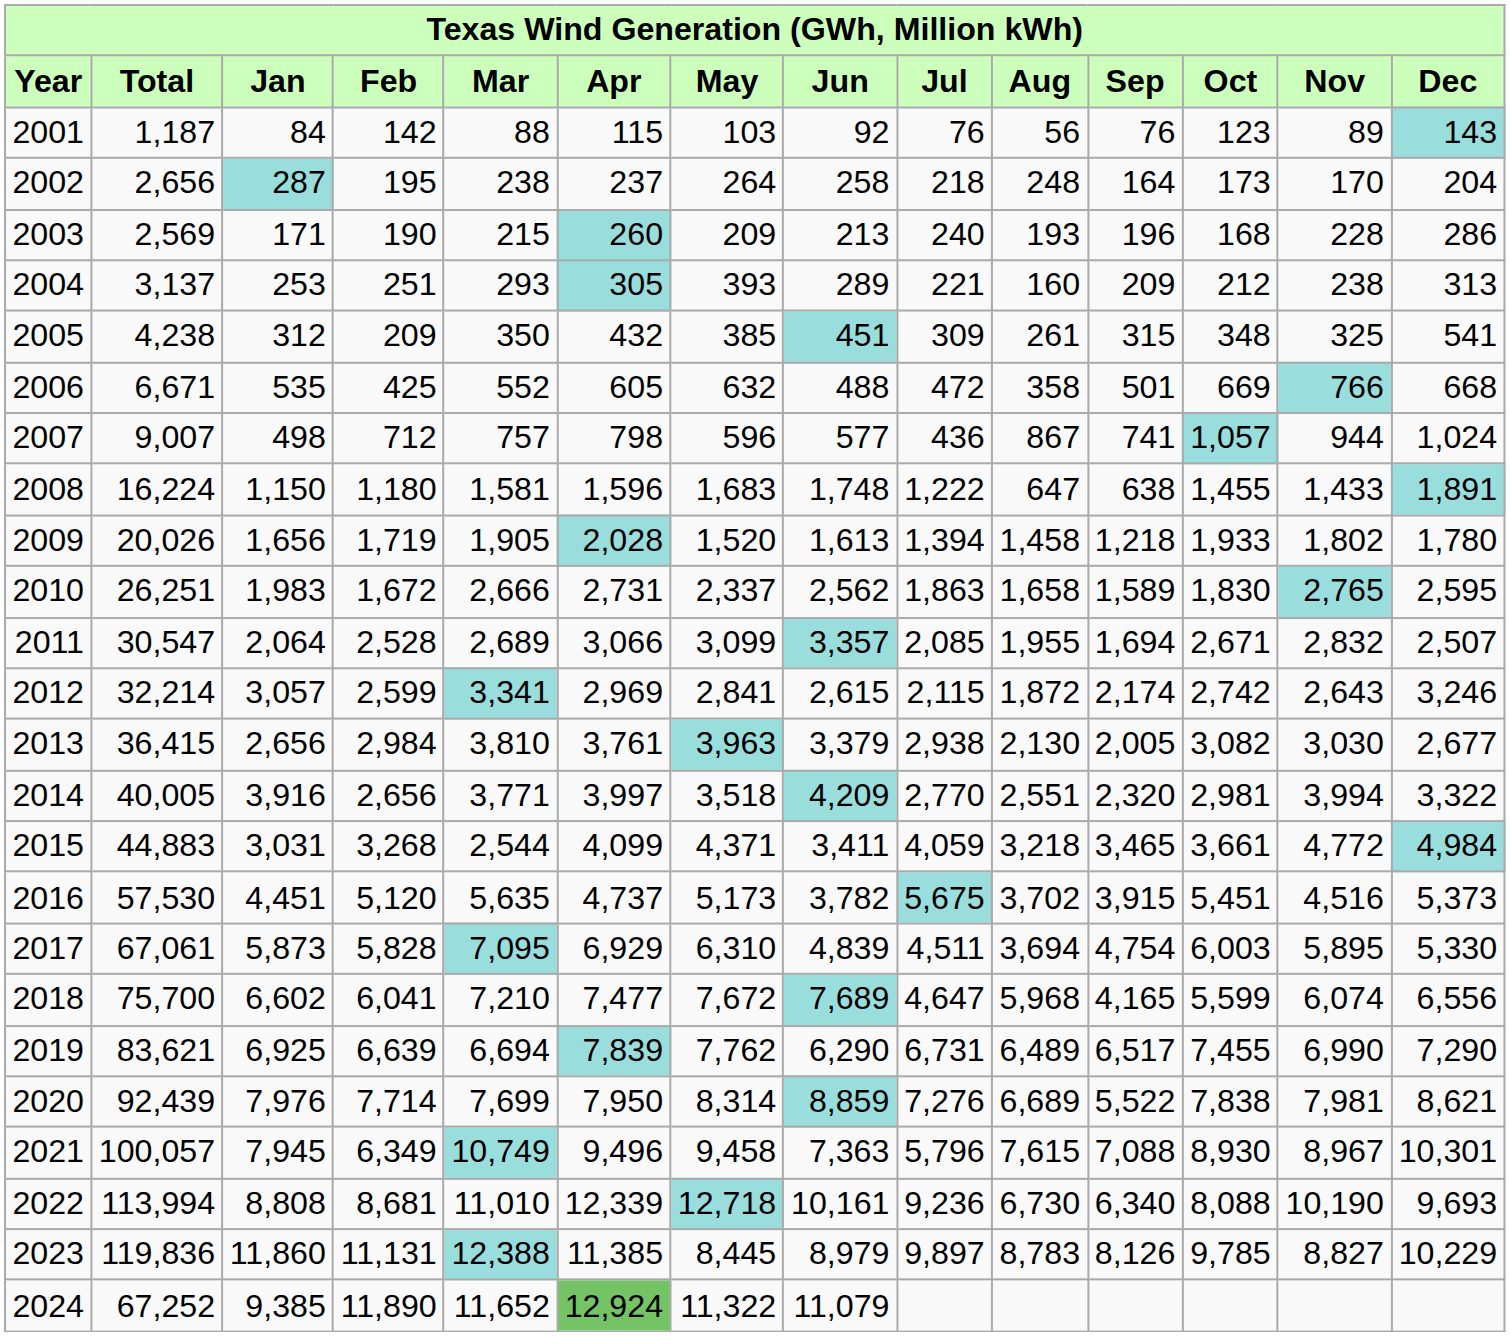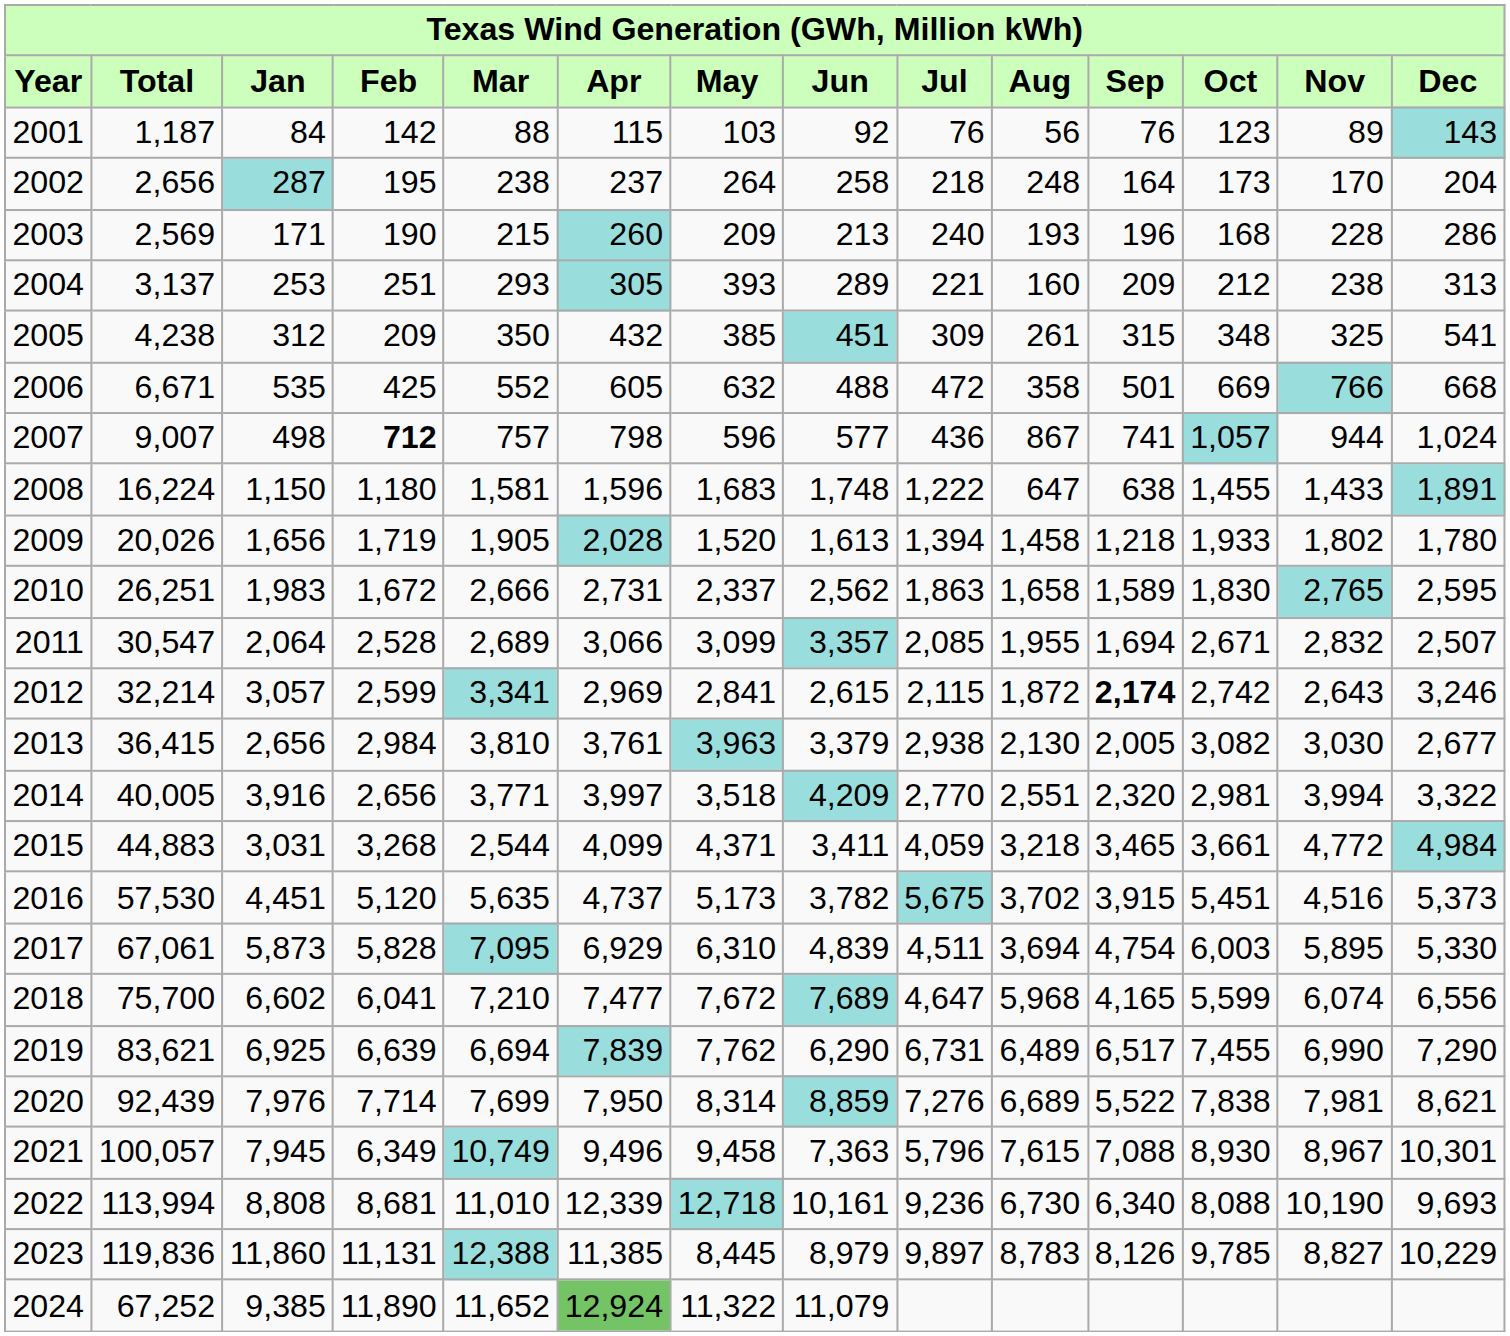(410, 438) normal -> (410, 438) bold
(1135, 693) normal -> (1135, 693) bold
